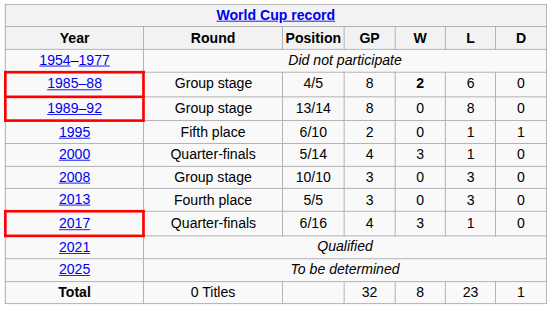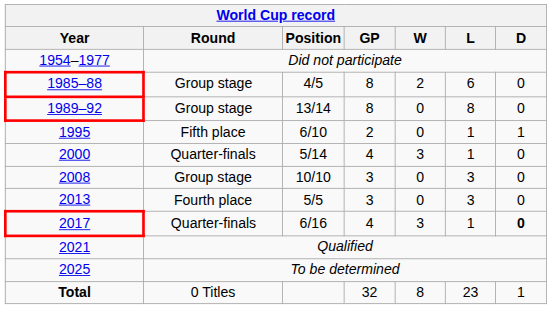(420, 84) bold -> (420, 84) normal
(521, 223) normal -> (521, 223) bold
